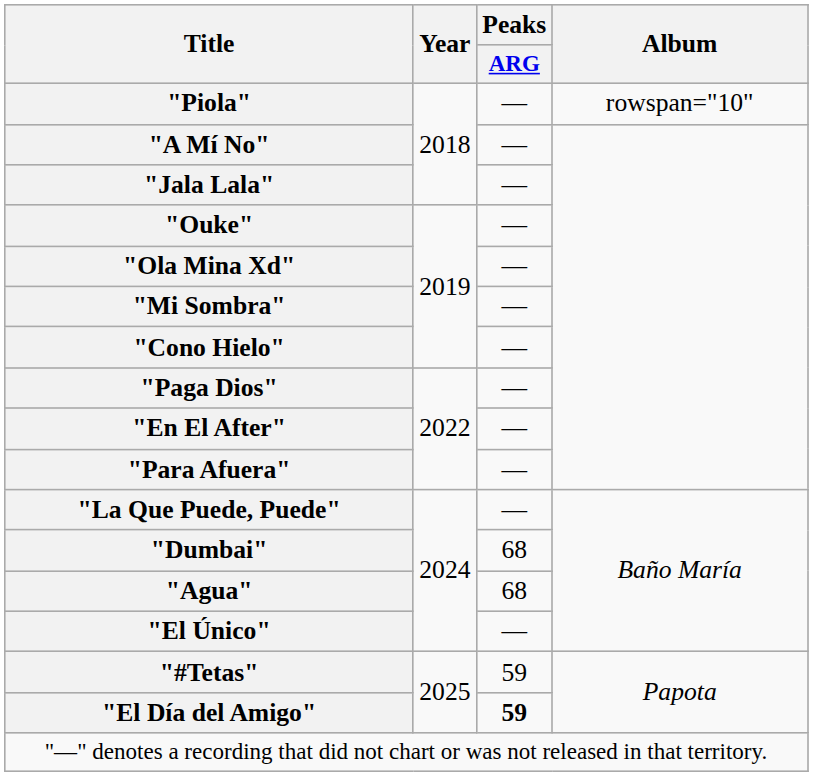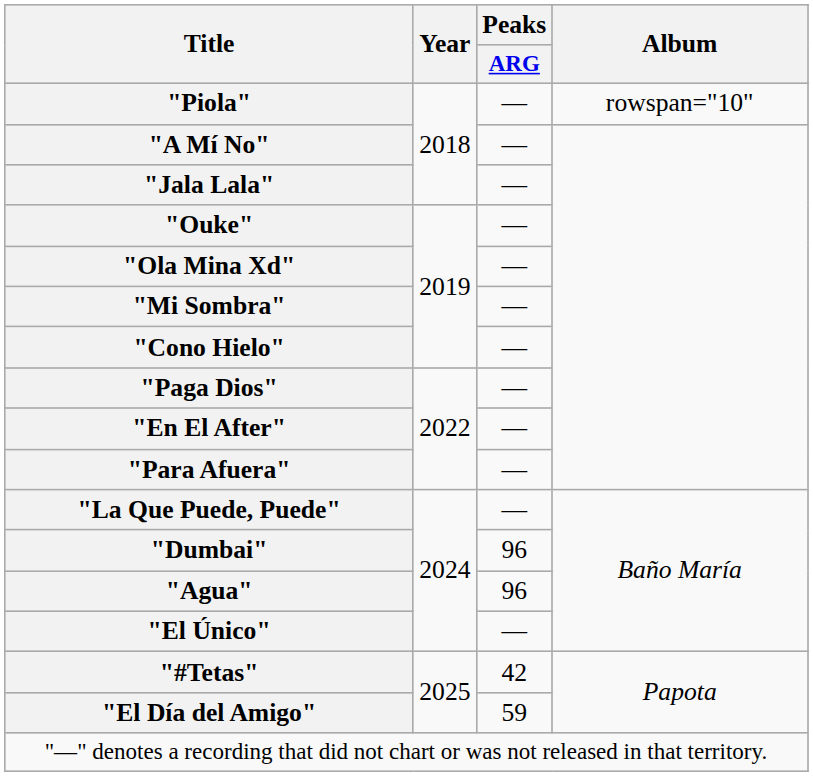(514, 550) 68 -> (514, 550) 96
(514, 590) 68 -> (514, 590) 96
(514, 671) 59 -> (514, 671) 42
(514, 712) bold -> (514, 712) normal
